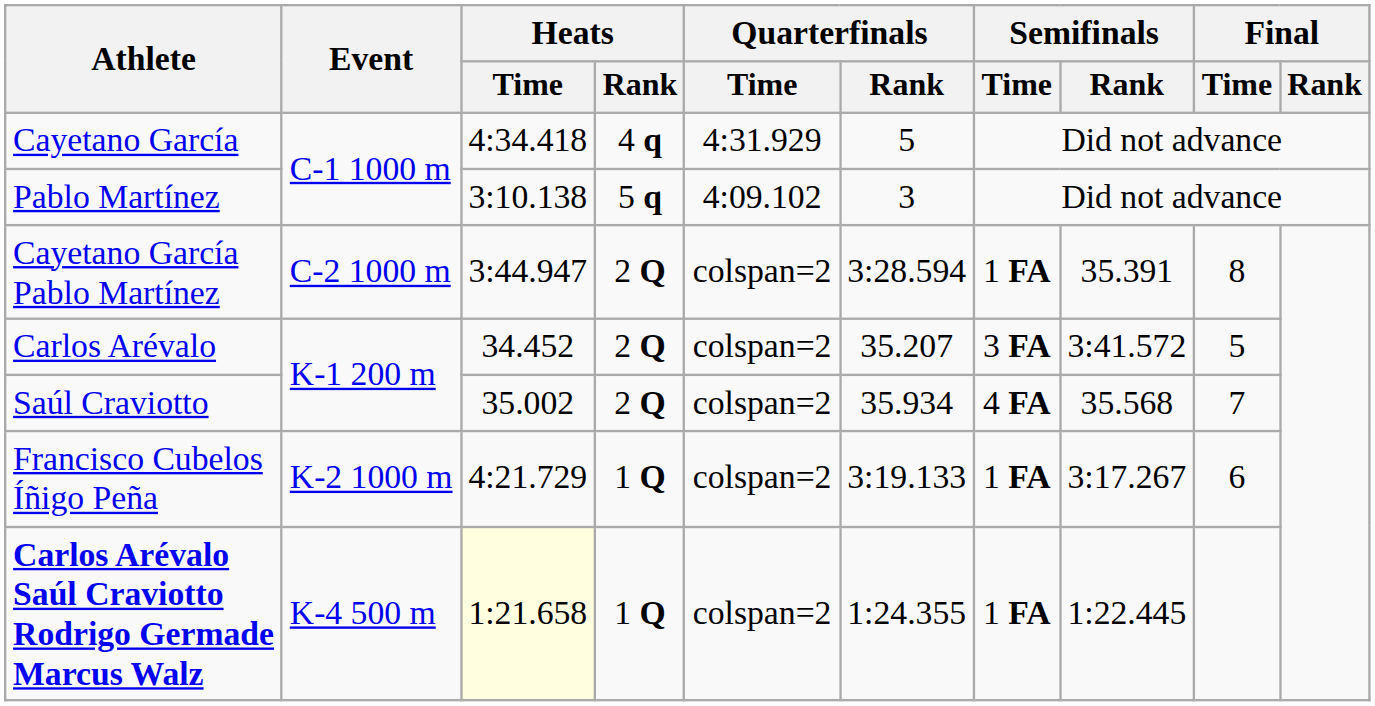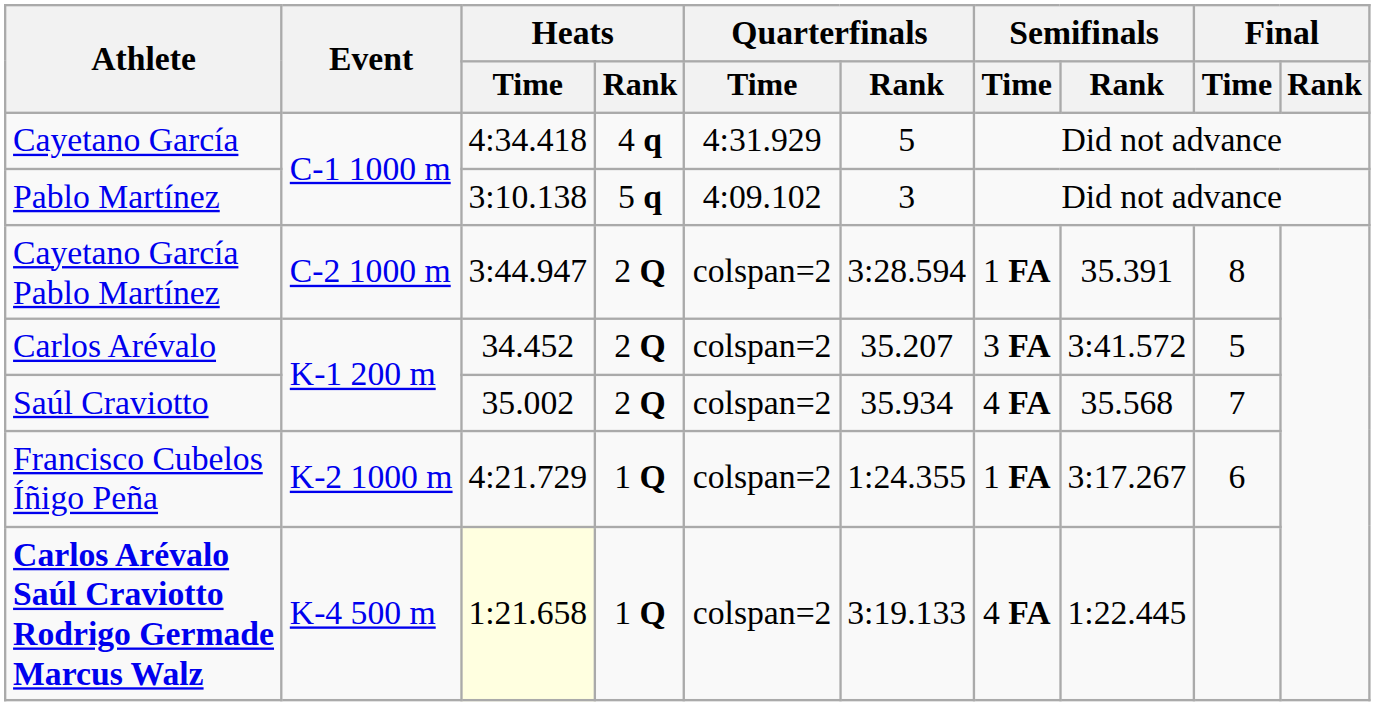(907, 478) 3:19.133 -> (907, 478) 1:24.355
(907, 613) 1:24.355 -> (907, 613) 3:19.133
(1017, 613) 1 FA -> (1017, 613) 4 FA
